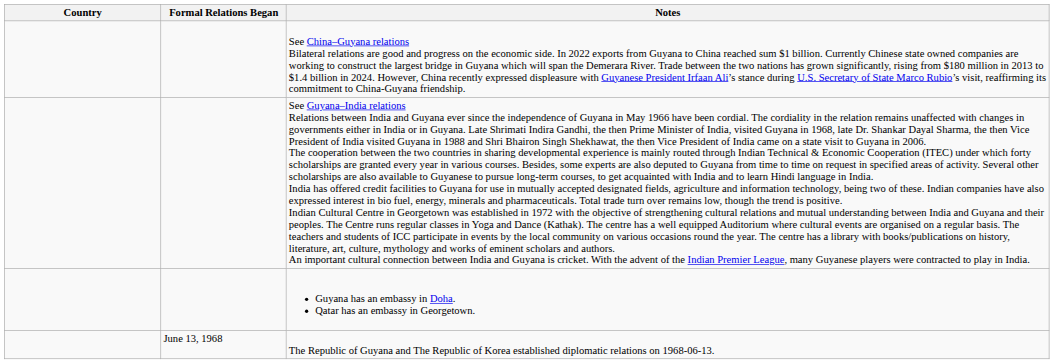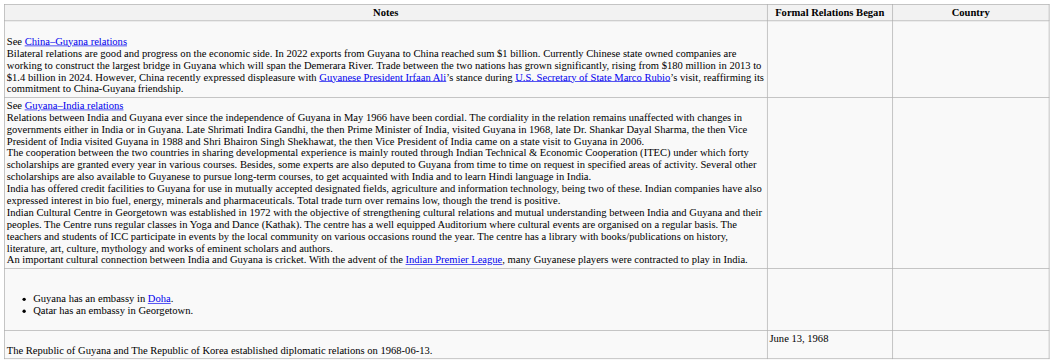columns swapped: (83, 12) <-> (668, 12)
